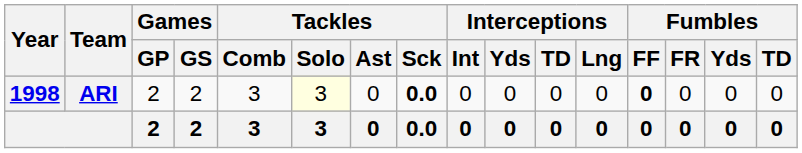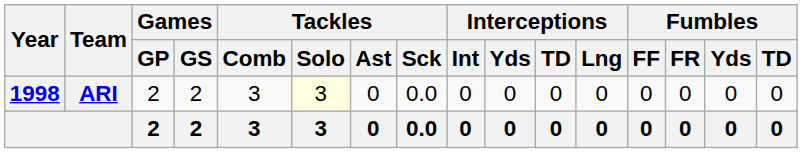(422, 93) bold -> (422, 93) normal
(646, 93) bold -> (646, 93) normal
